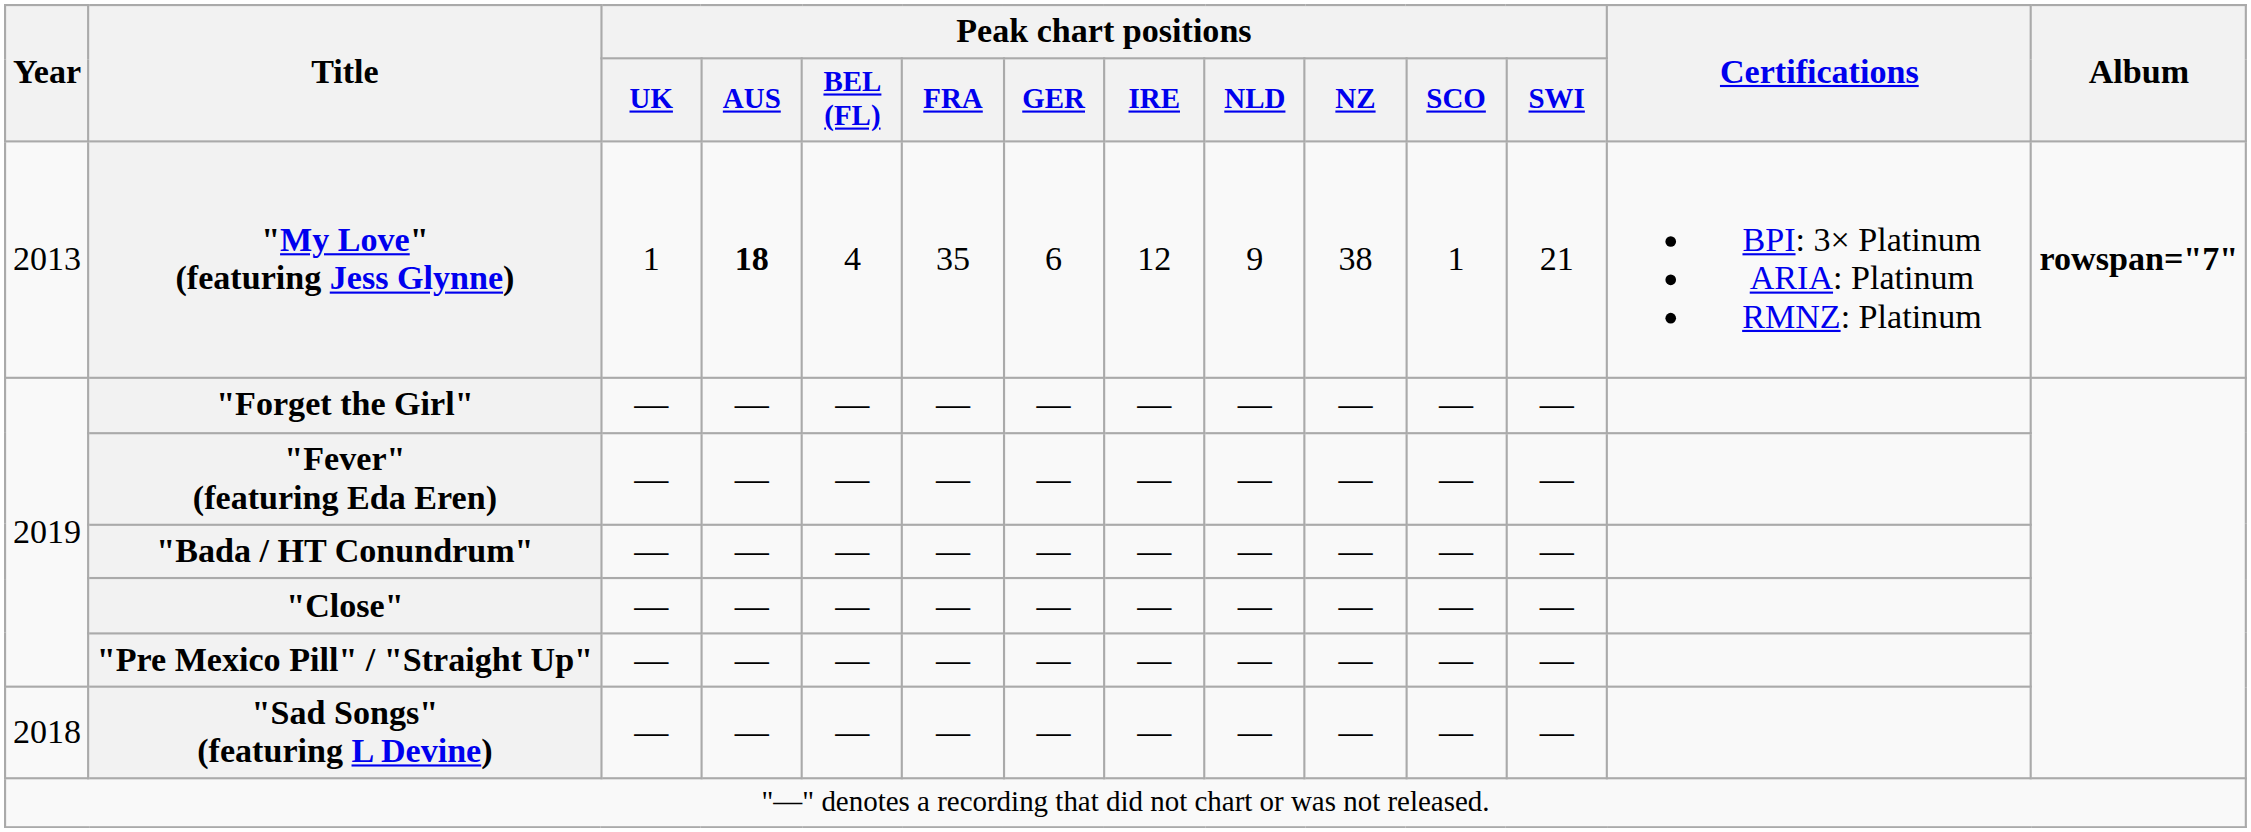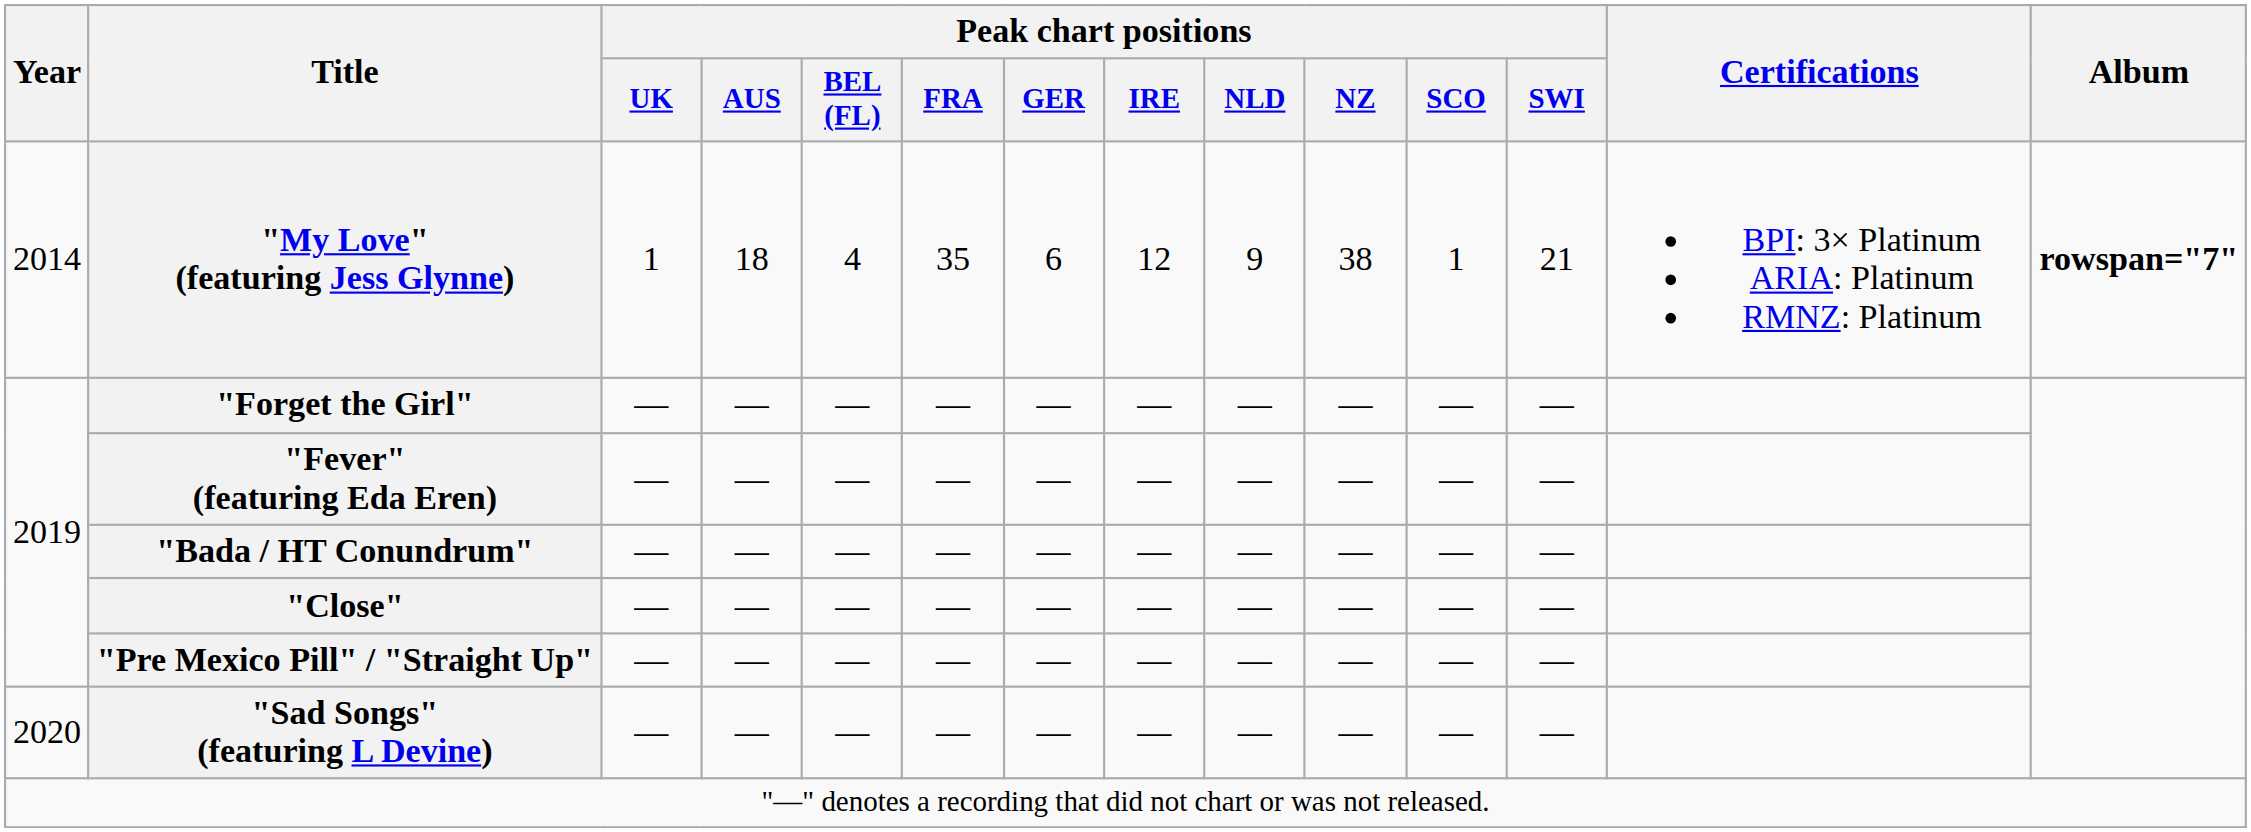(47, 259) 2013 -> (47, 259) 2014
(752, 259) bold -> (752, 259) normal
(47, 732) 2018 -> (47, 732) 2020
